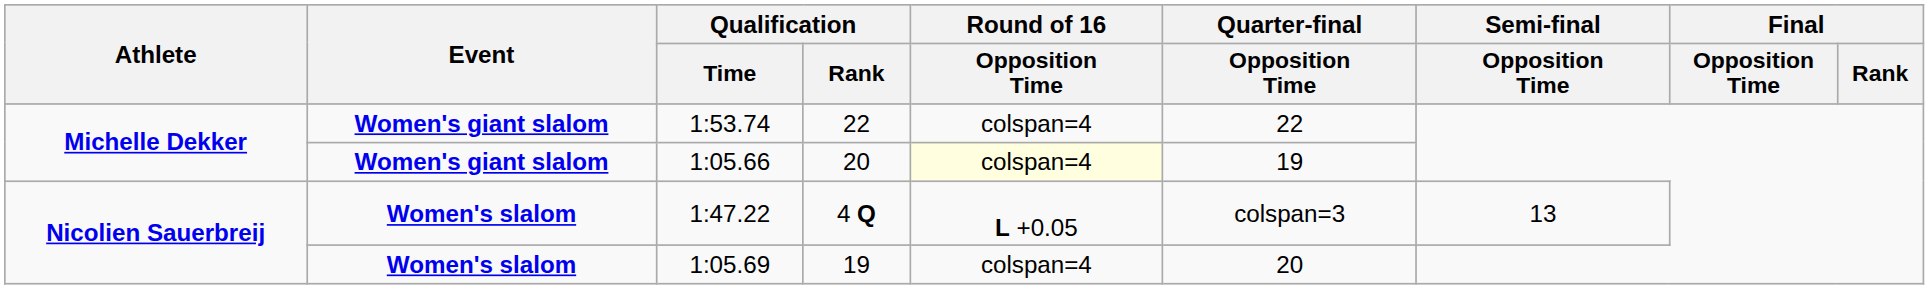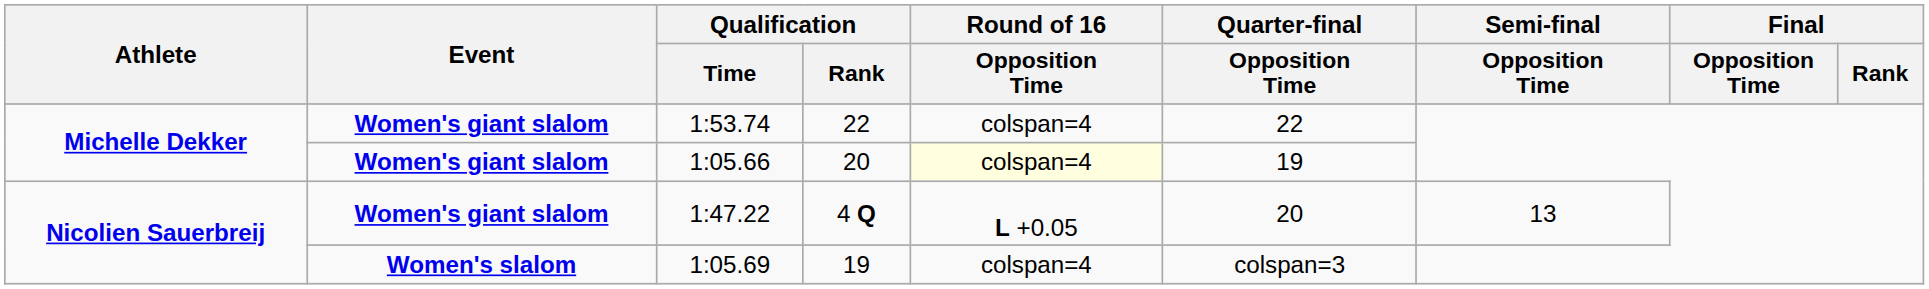(481, 214) Women's slalom -> (481, 214) Women's giant slalom
(1290, 214) colspan=3 -> (1290, 214) 20
(1290, 265) 20 -> (1290, 265) colspan=3
